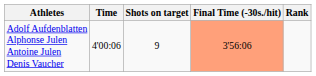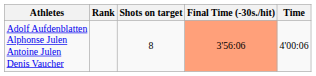columns swapped: (106, 12) <-> (297, 12)
(157, 46) 9 -> (151, 46) 8
